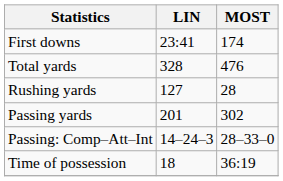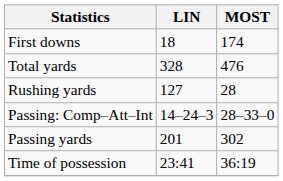(177, 41) 23:41 -> (167, 41) 18
rows swapped: (50, 114) <-> (80, 138)
(167, 163) 18 -> (177, 163) 23:41
